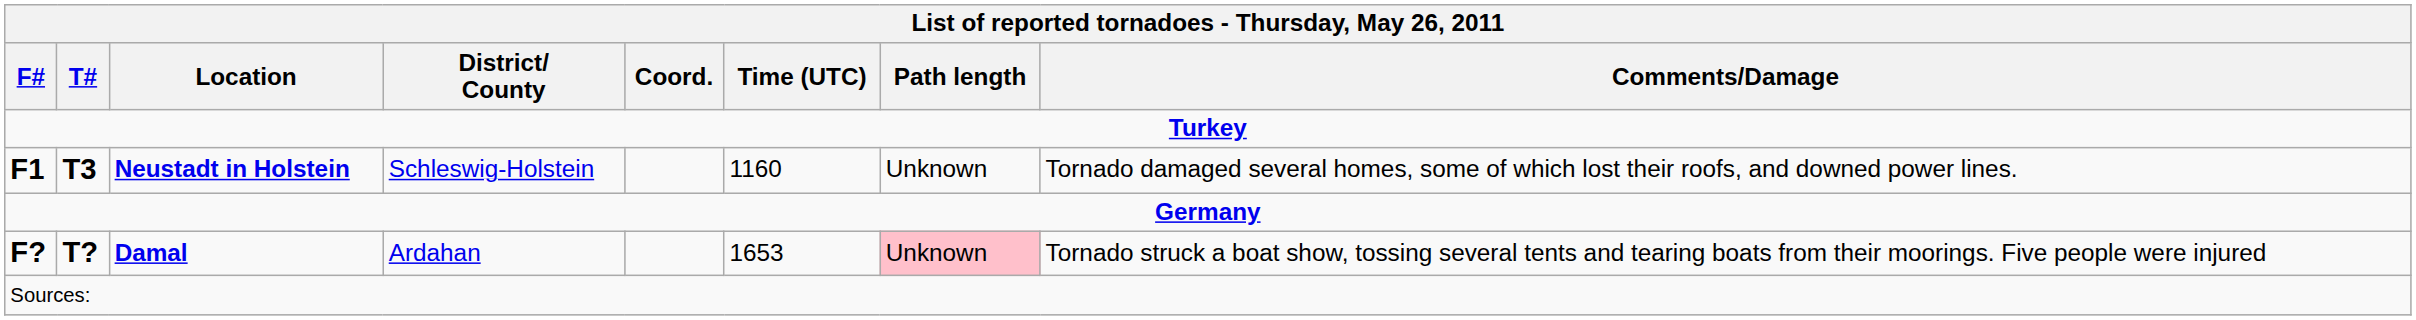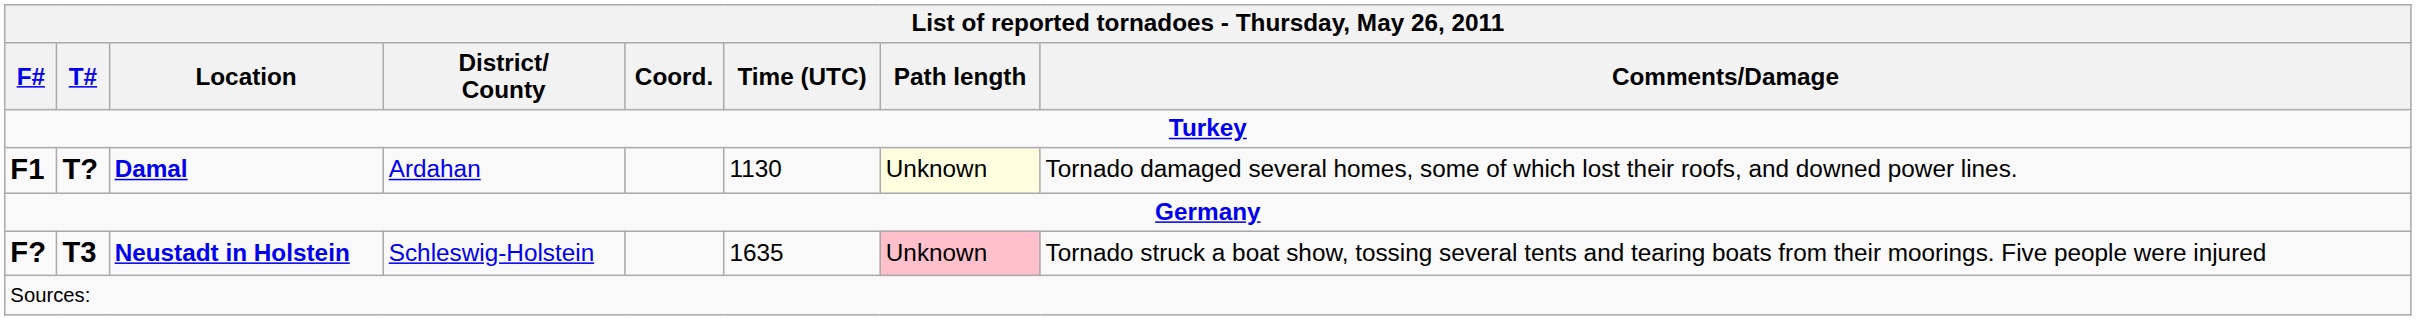(80, 169) T3 -> (80, 169) T?
(232, 169) Neustadt in Holstein -> (151, 169) Damal
(491, 169) Schleswig-Holstein -> (435, 169) Ardahan
(756, 169) 1160 -> (756, 169) 1130
(936, 169) no background -> (936, 169) lightyellow background
(80, 253) T? -> (80, 253) T3
(151, 253) Damal -> (232, 253) Neustadt in Holstein
(435, 253) Ardahan -> (491, 253) Schleswig-Holstein
(757, 253) 1653 -> (757, 253) 1635
